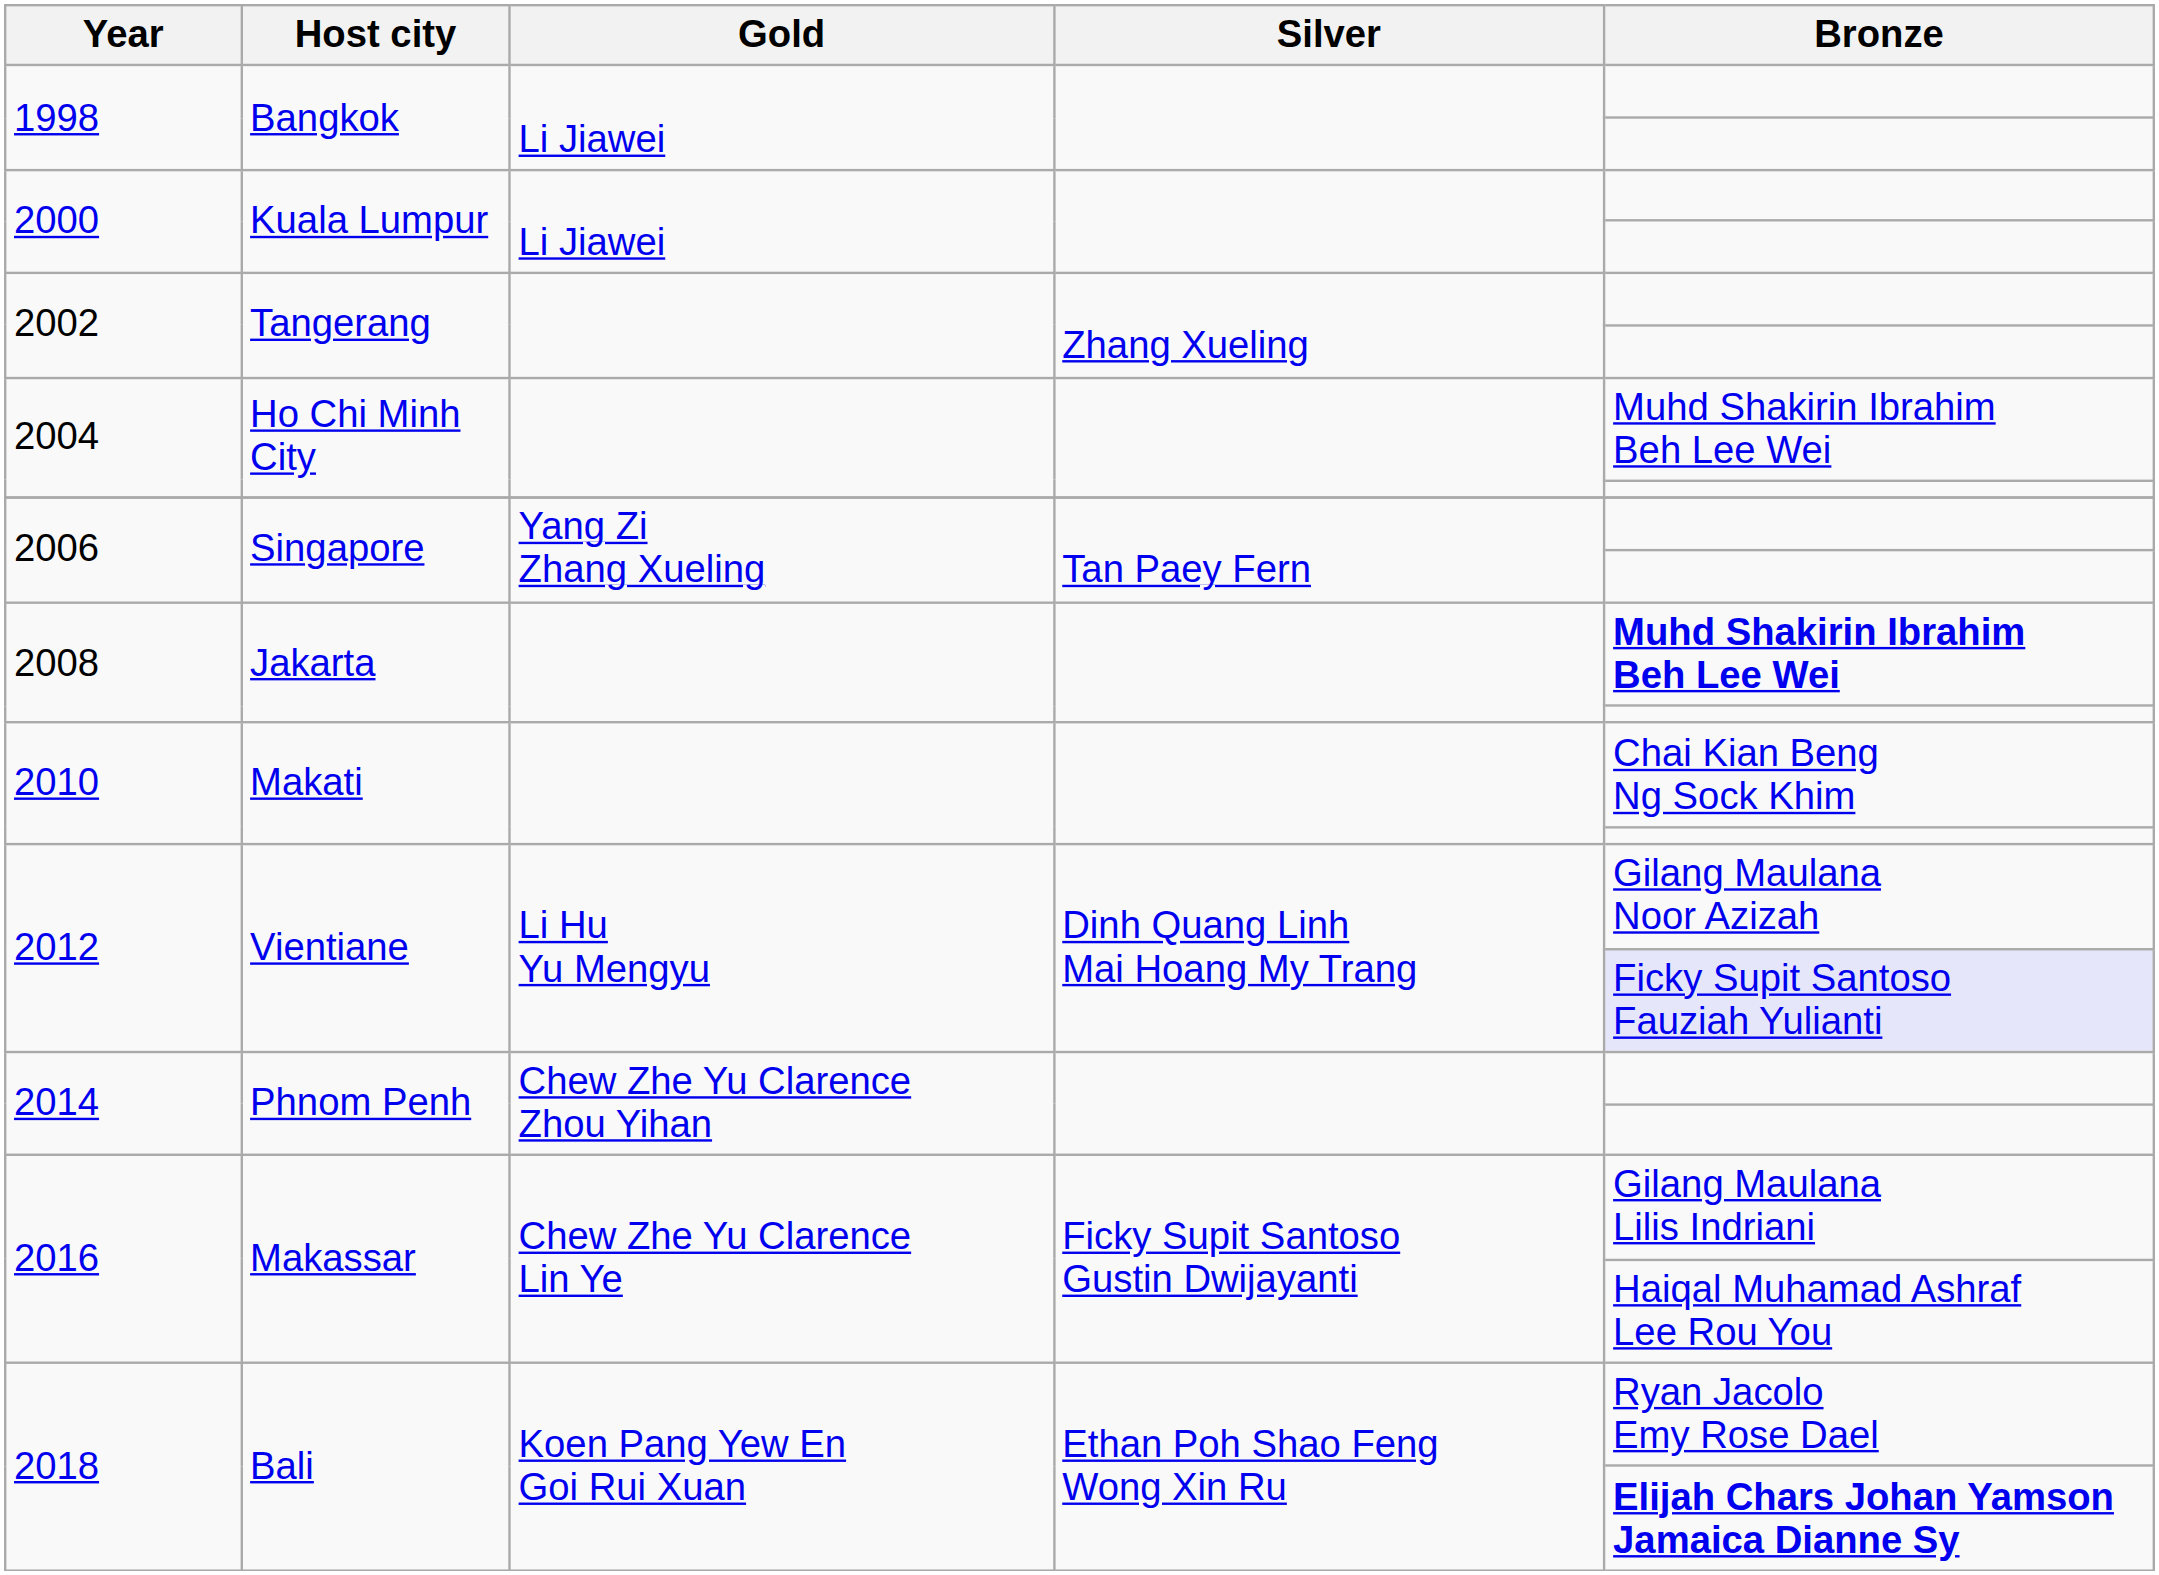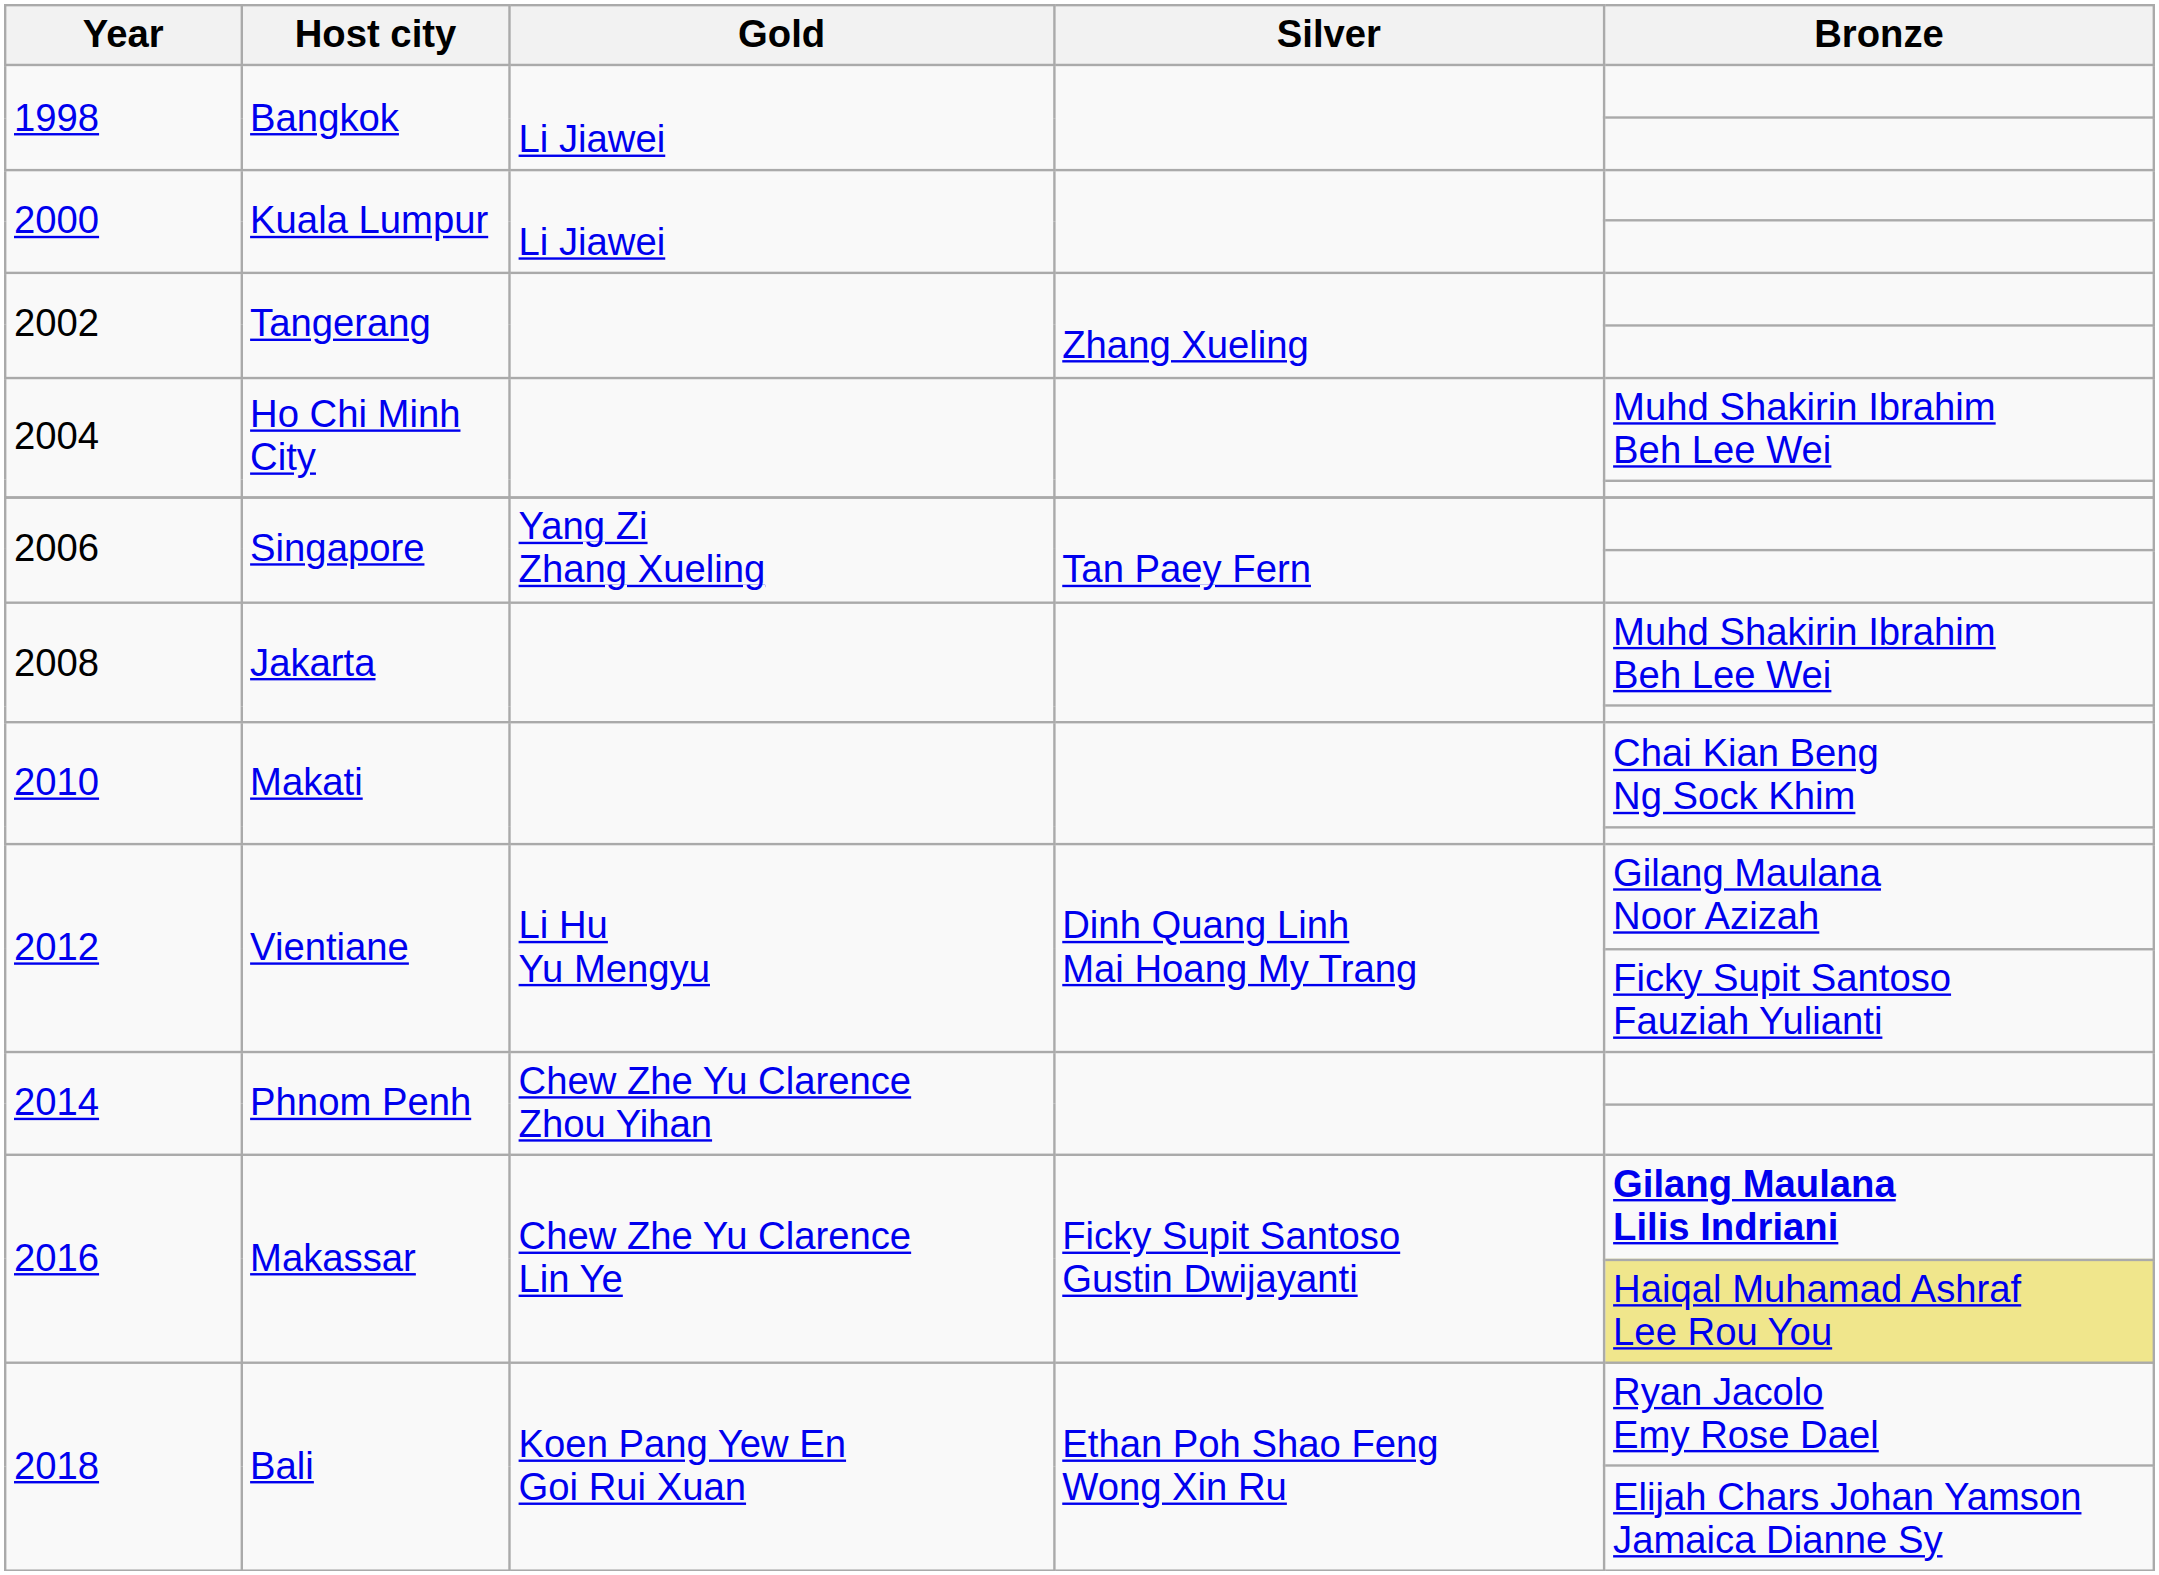(1819, 652) bold -> (1804, 652) normal
(1782, 999) lavender background -> (1782, 999) no background
(1747, 1206) normal -> (1754, 1206) bold
(1817, 1310) no background -> (1817, 1310) khaki background
(1864, 1517) bold -> (1847, 1517) normal
